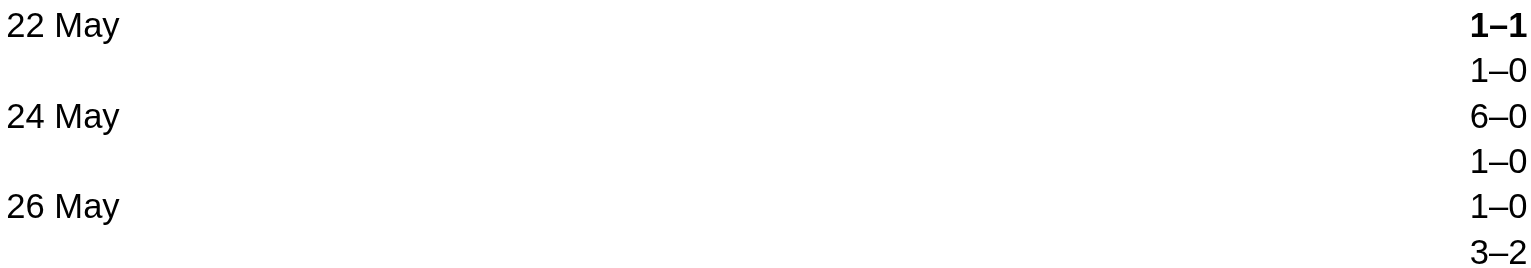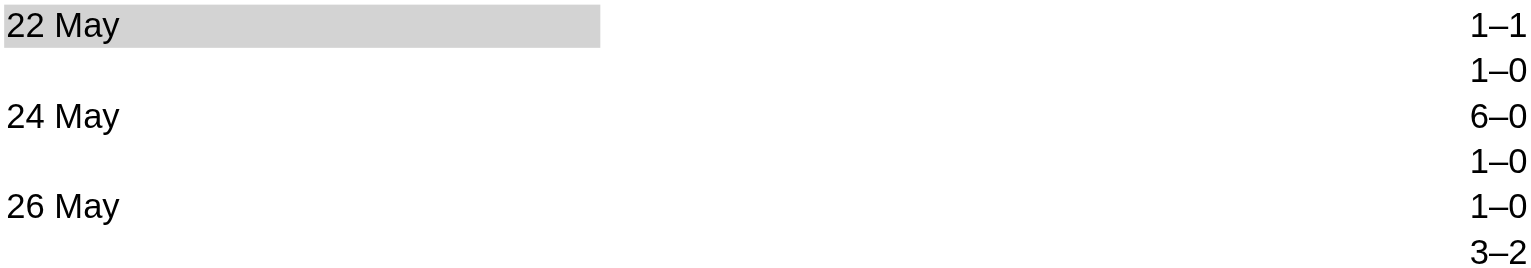(63, 25) no background -> (63, 25) lightgrey background
(1499, 25) bold -> (1499, 25) normal
